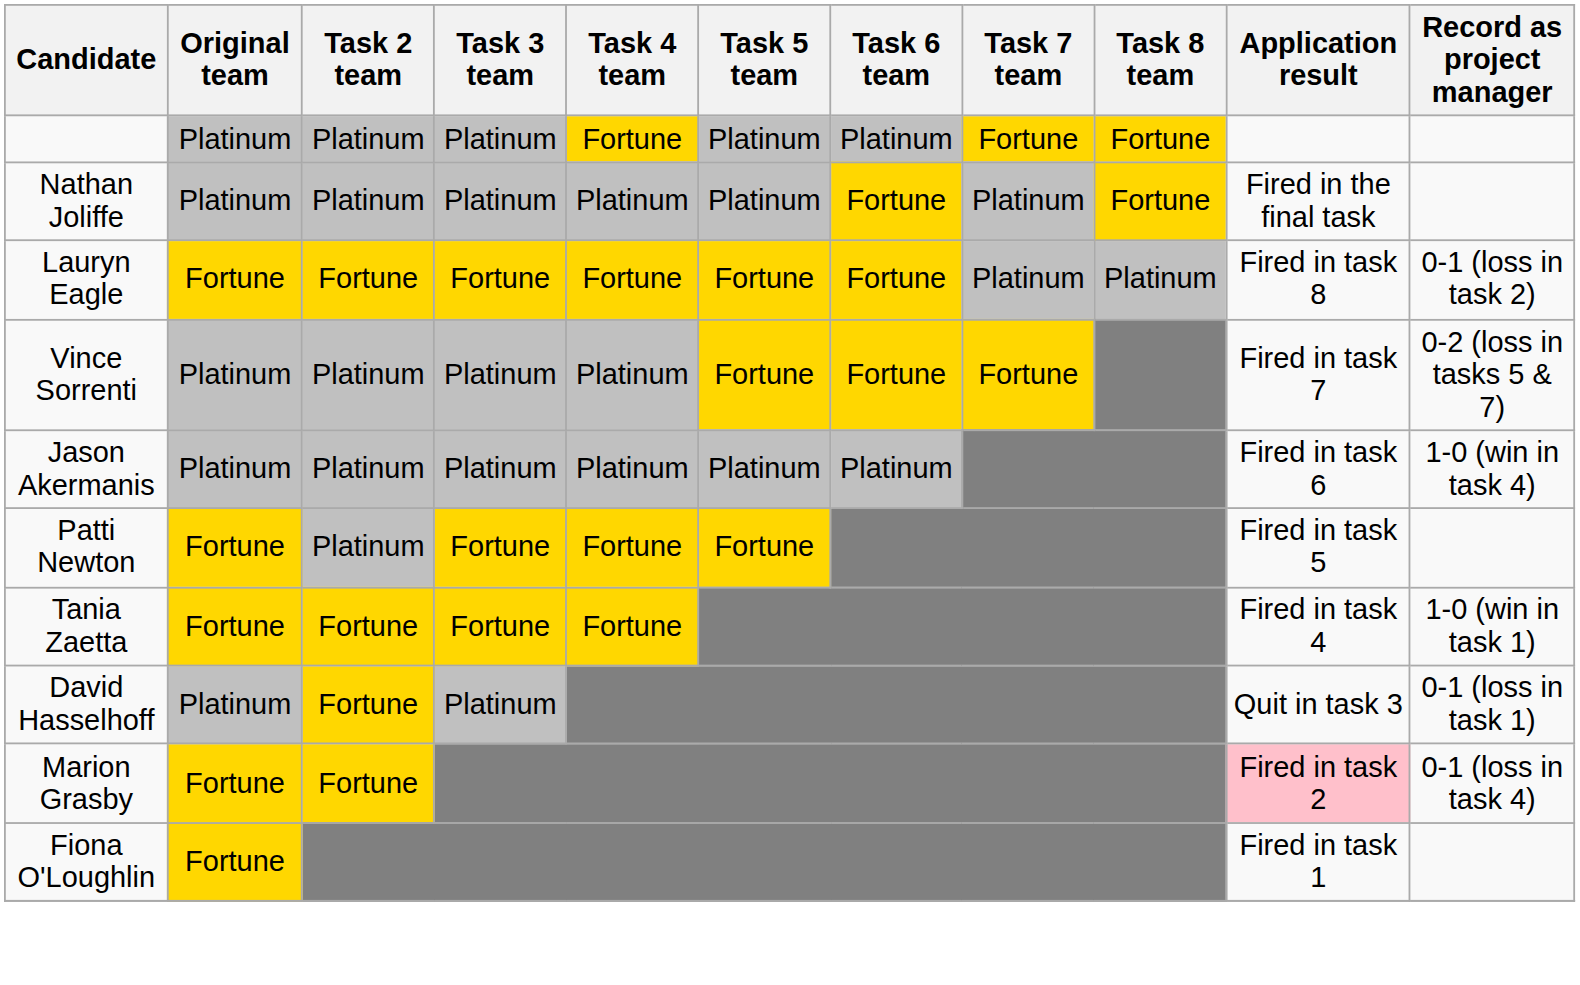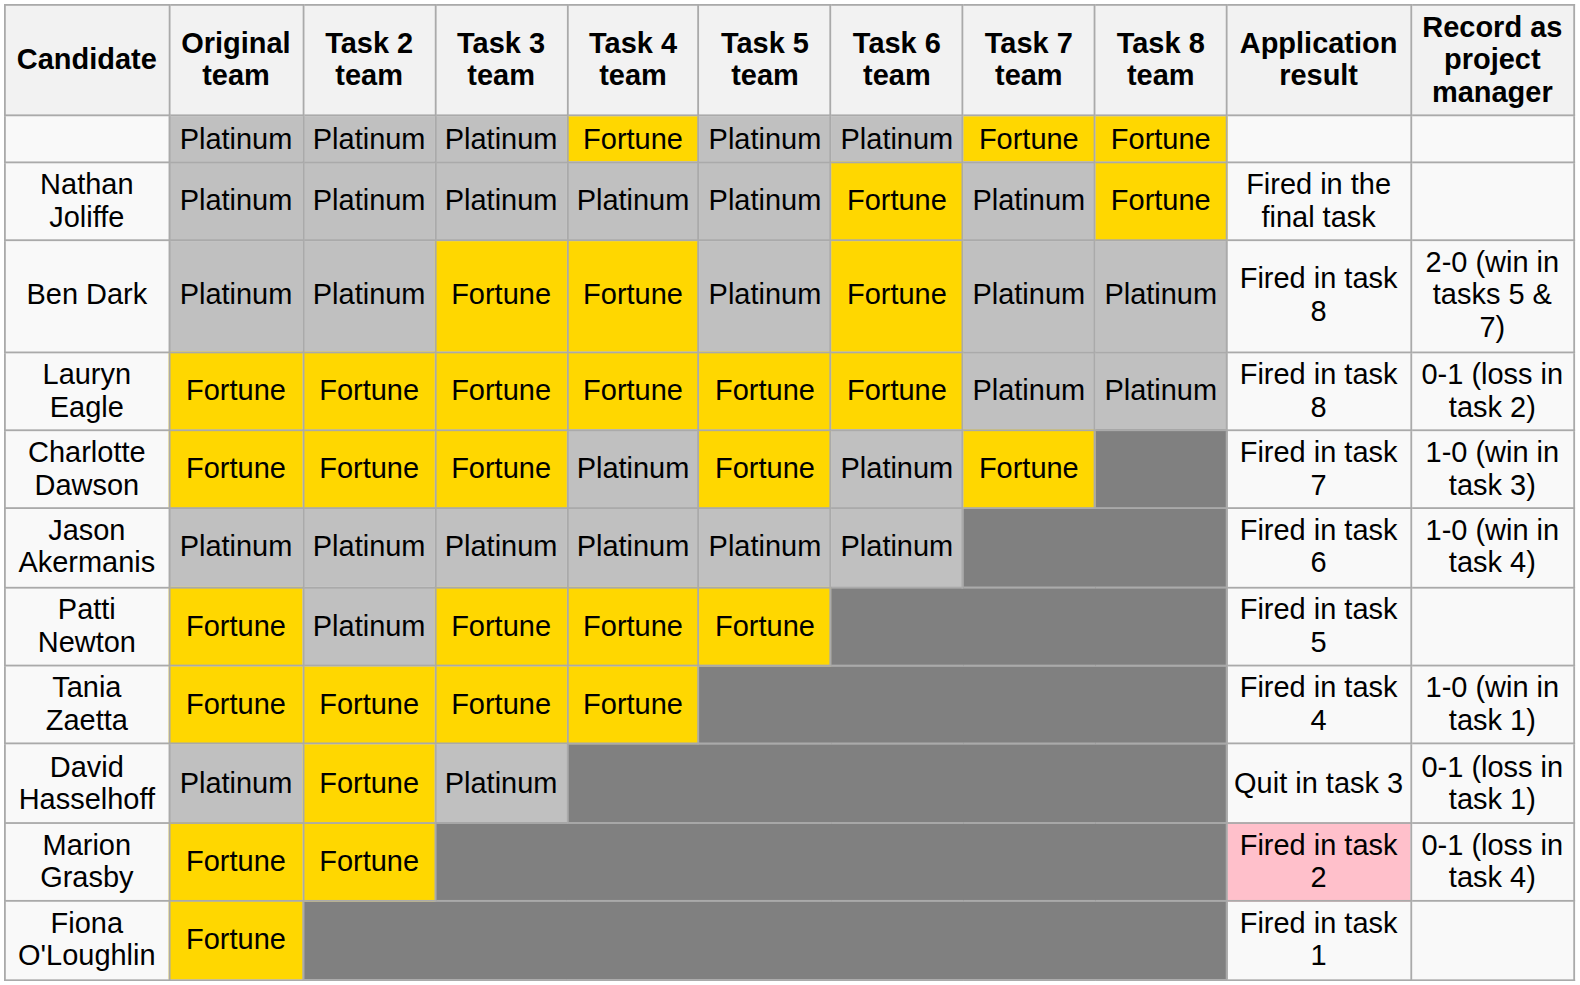+ row: (87, 295)
- row: (86, 374)
+ row: (87, 468)
